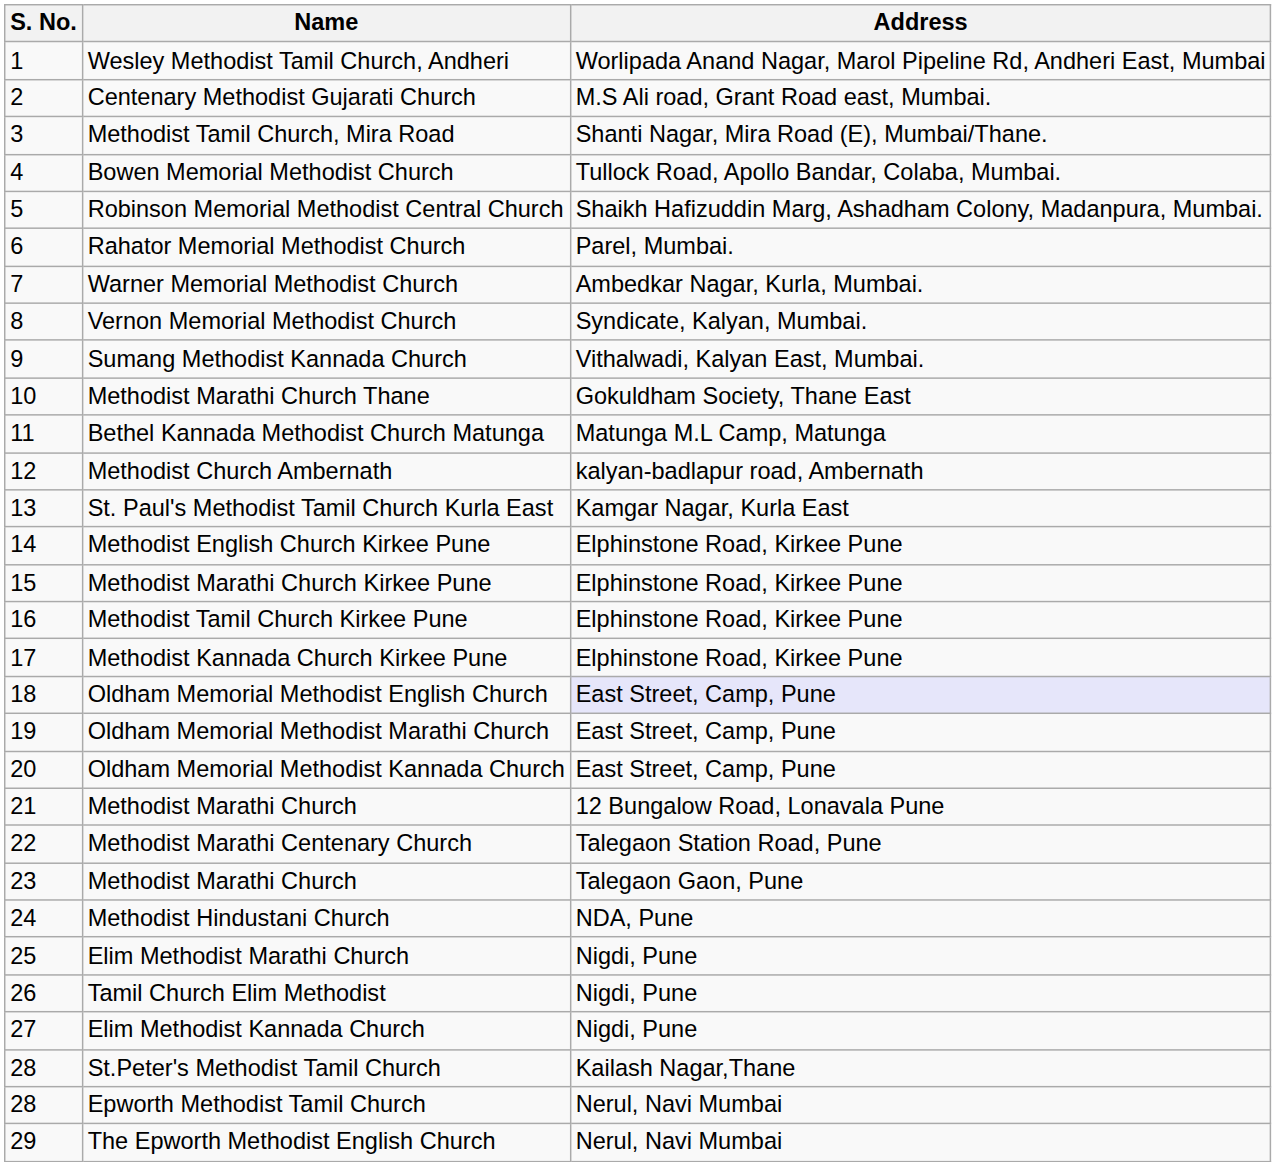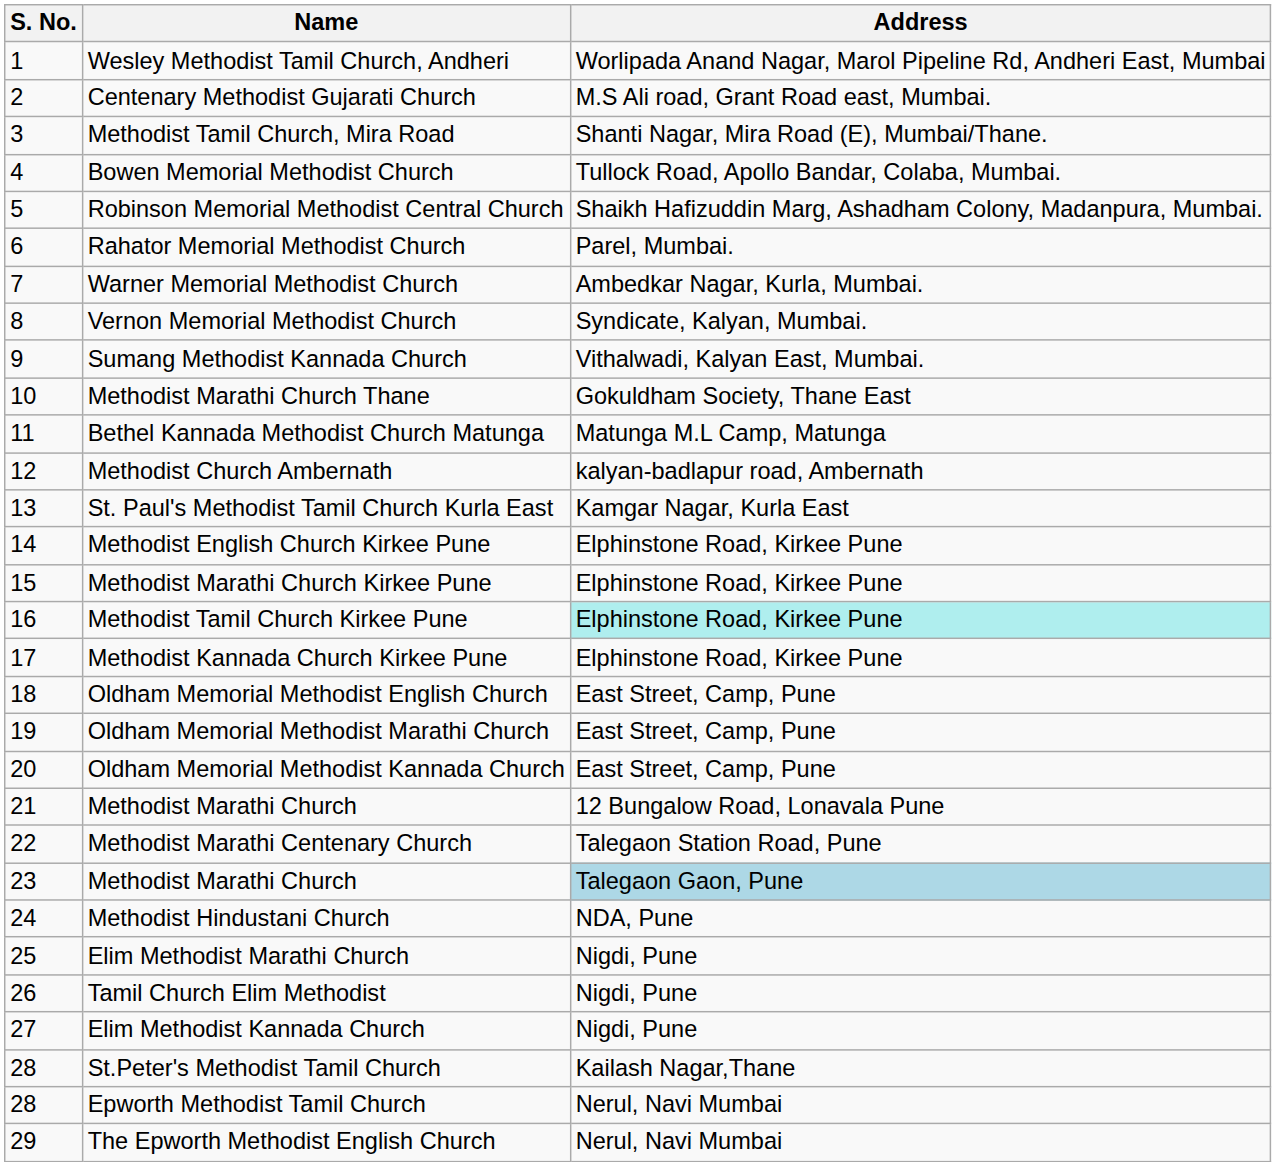(739, 619) no background -> (739, 619) paleturquoise background
(706, 694) lavender background -> (706, 694) no background
(689, 881) no background -> (689, 881) lightblue background
